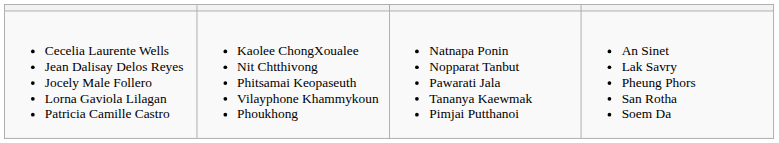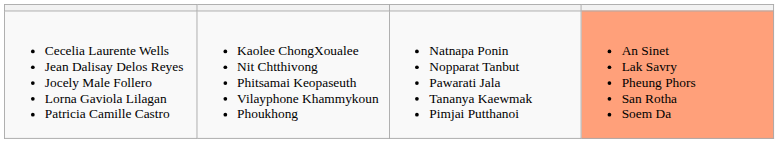(677, 83) no background -> (677, 83) lightsalmon background
